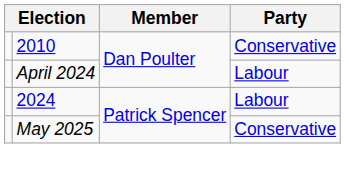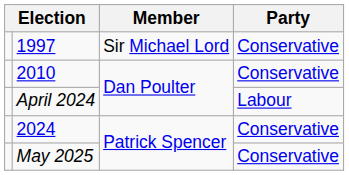+ row: (36, 45)
(261, 101) Labour -> (288, 128) Conservative
